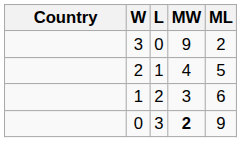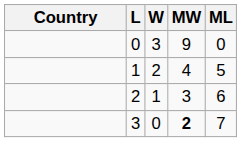columns swapped: (138, 17) <-> (159, 17)
(221, 44) 2 -> (221, 44) 0
(221, 123) 9 -> (221, 123) 7
